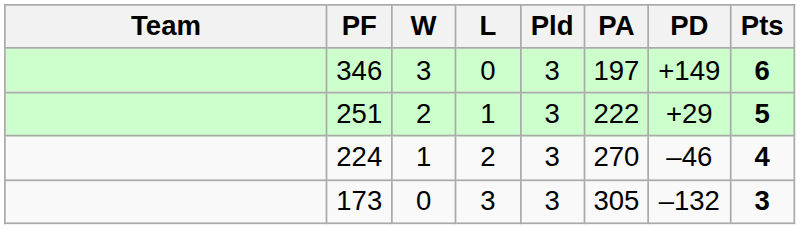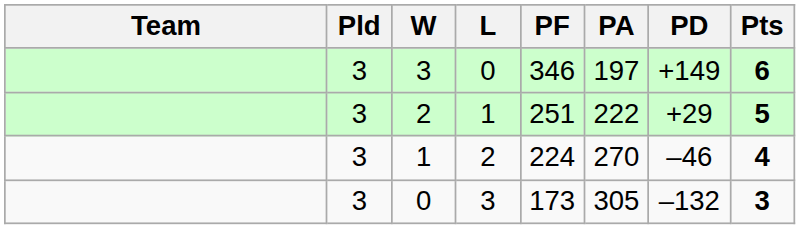columns swapped: (552, 26) <-> (359, 26)
